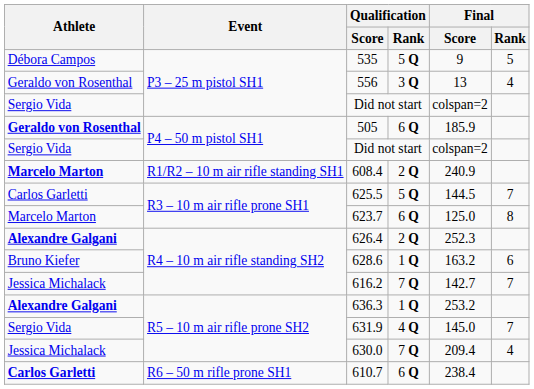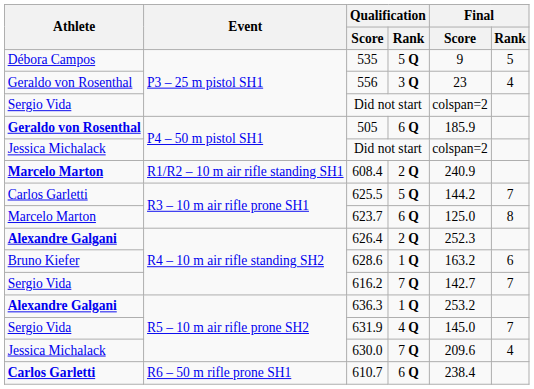(460, 83) 13 -> (460, 83) 23
(39, 150) Sergio Vida -> (57, 150) Jessica Michalack
(460, 194) 144.5 -> (460, 194) 144.2
(57, 283) Jessica Michalack -> (39, 283) Sergio Vida
(460, 350) 209.4 -> (460, 350) 209.6
